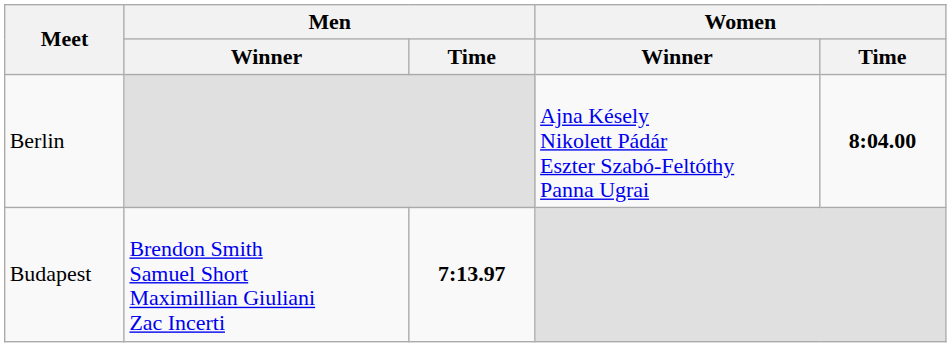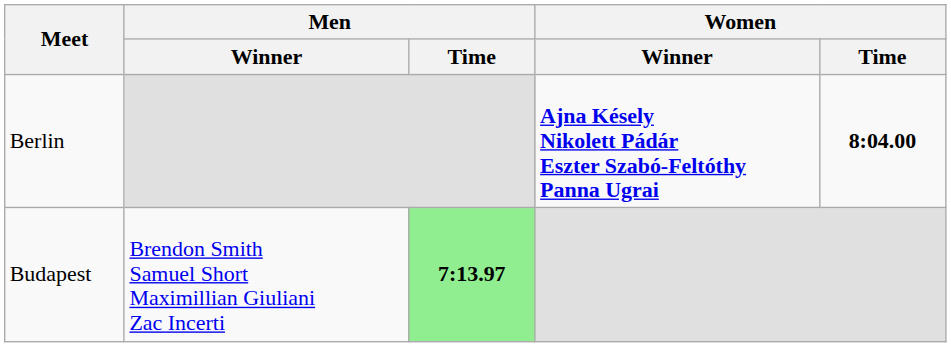(637, 153) normal -> (643, 153) bold
(472, 274) no background -> (472, 274) lightgreen background
